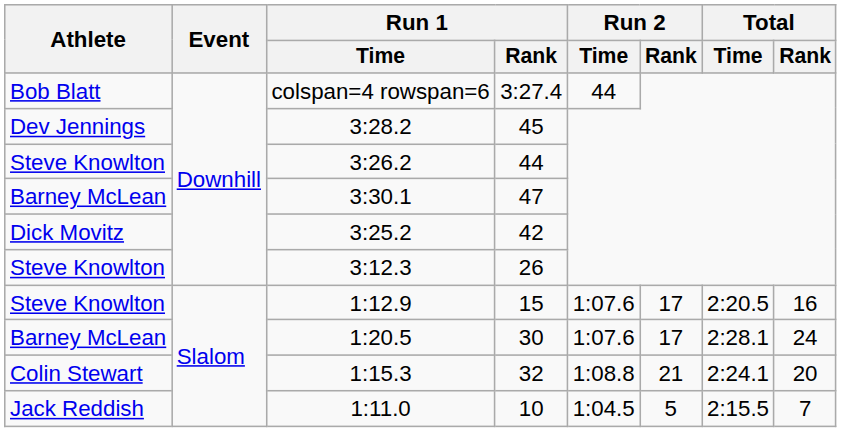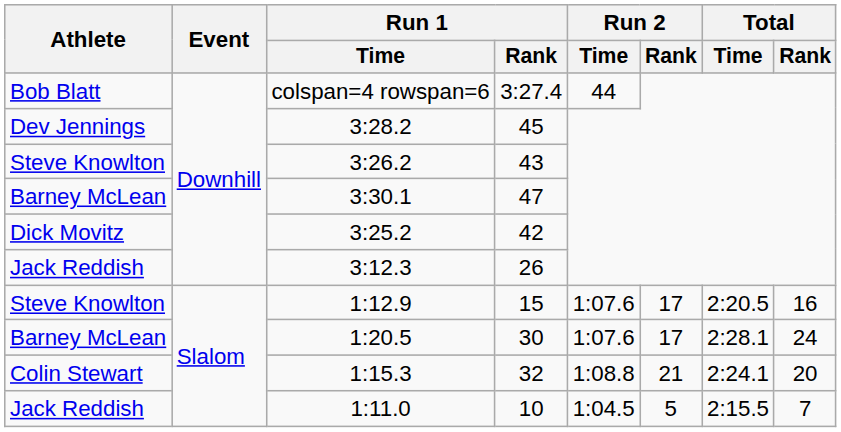(531, 162) 44 -> (531, 162) 43
(88, 268) Steve Knowlton -> (77, 268) Jack Reddish
